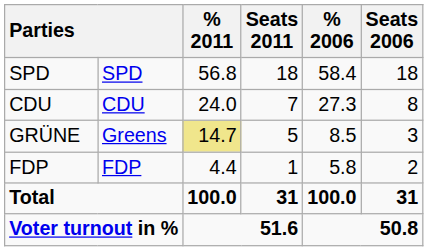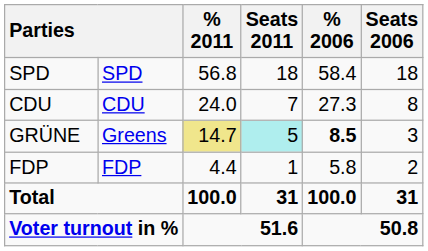(293, 135) no background -> (293, 135) paleturquoise background
(343, 135) normal -> (343, 135) bold
